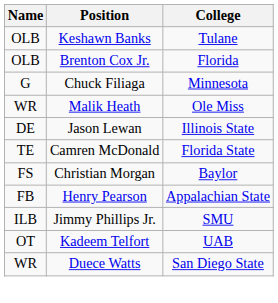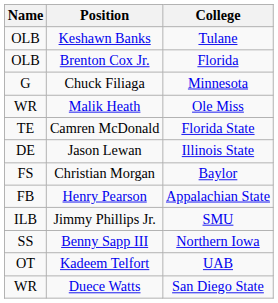rows swapped: (105, 128) <-> (105, 151)
+ row: (105, 241)
